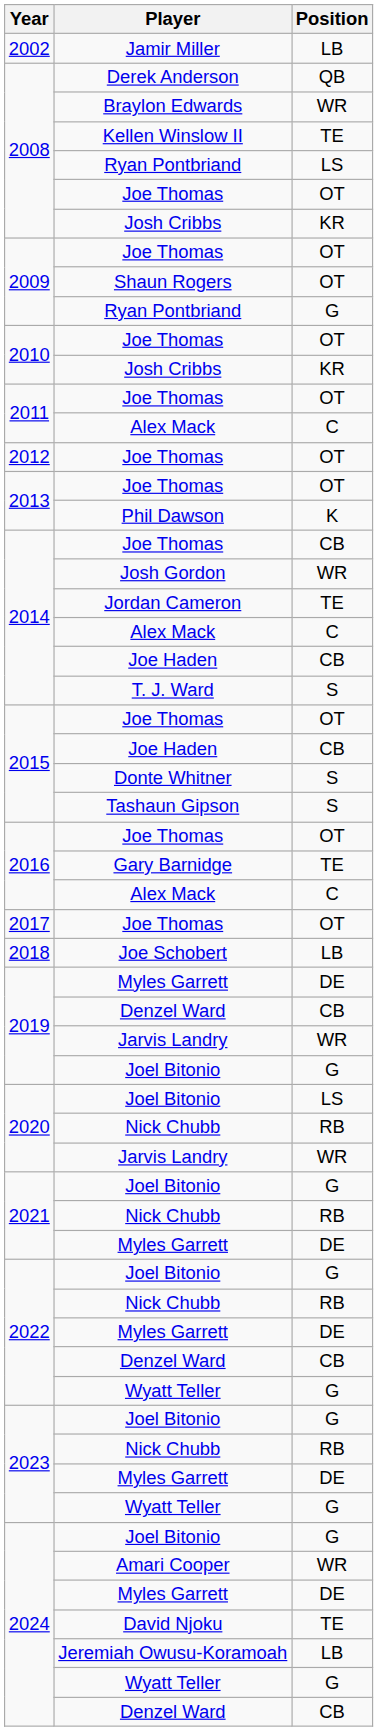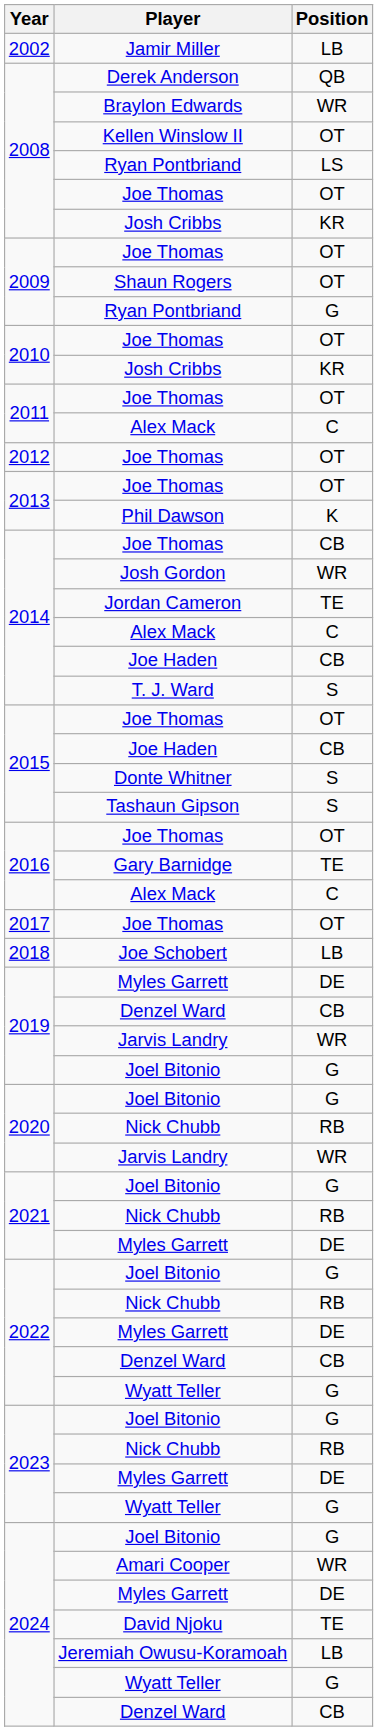(332, 135) TE -> (332, 135) OT
(332, 1098) LS -> (332, 1098) G
